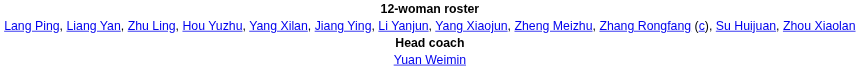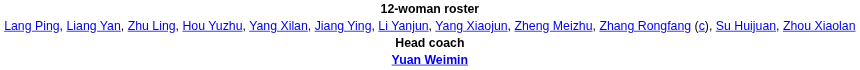(430, 60) normal -> (430, 60) bold
